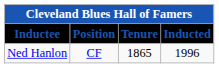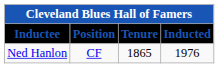(187, 53) 1996 -> (187, 53) 1976
